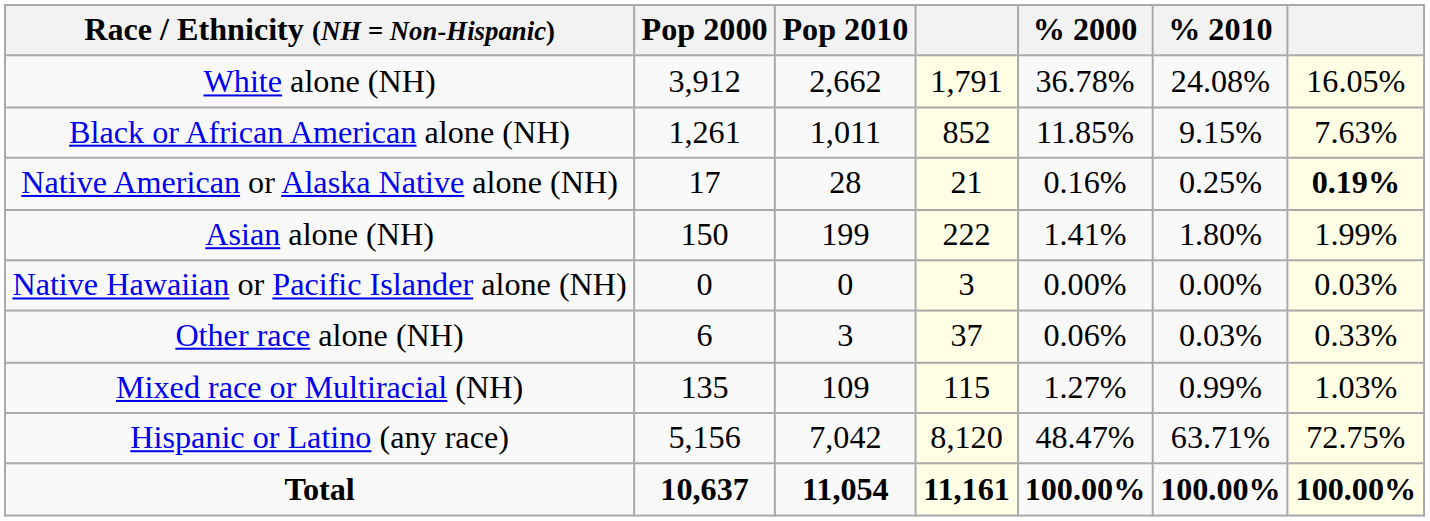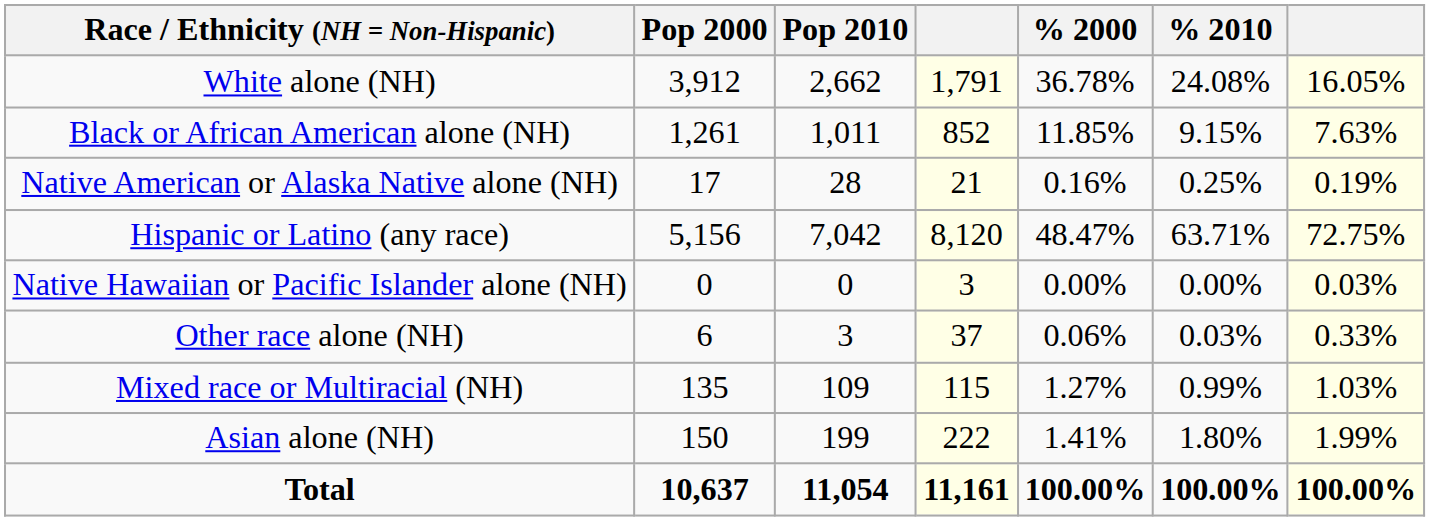(1356, 183) bold -> (1356, 183) normal
rows swapped: (320, 234) <-> (320, 438)
